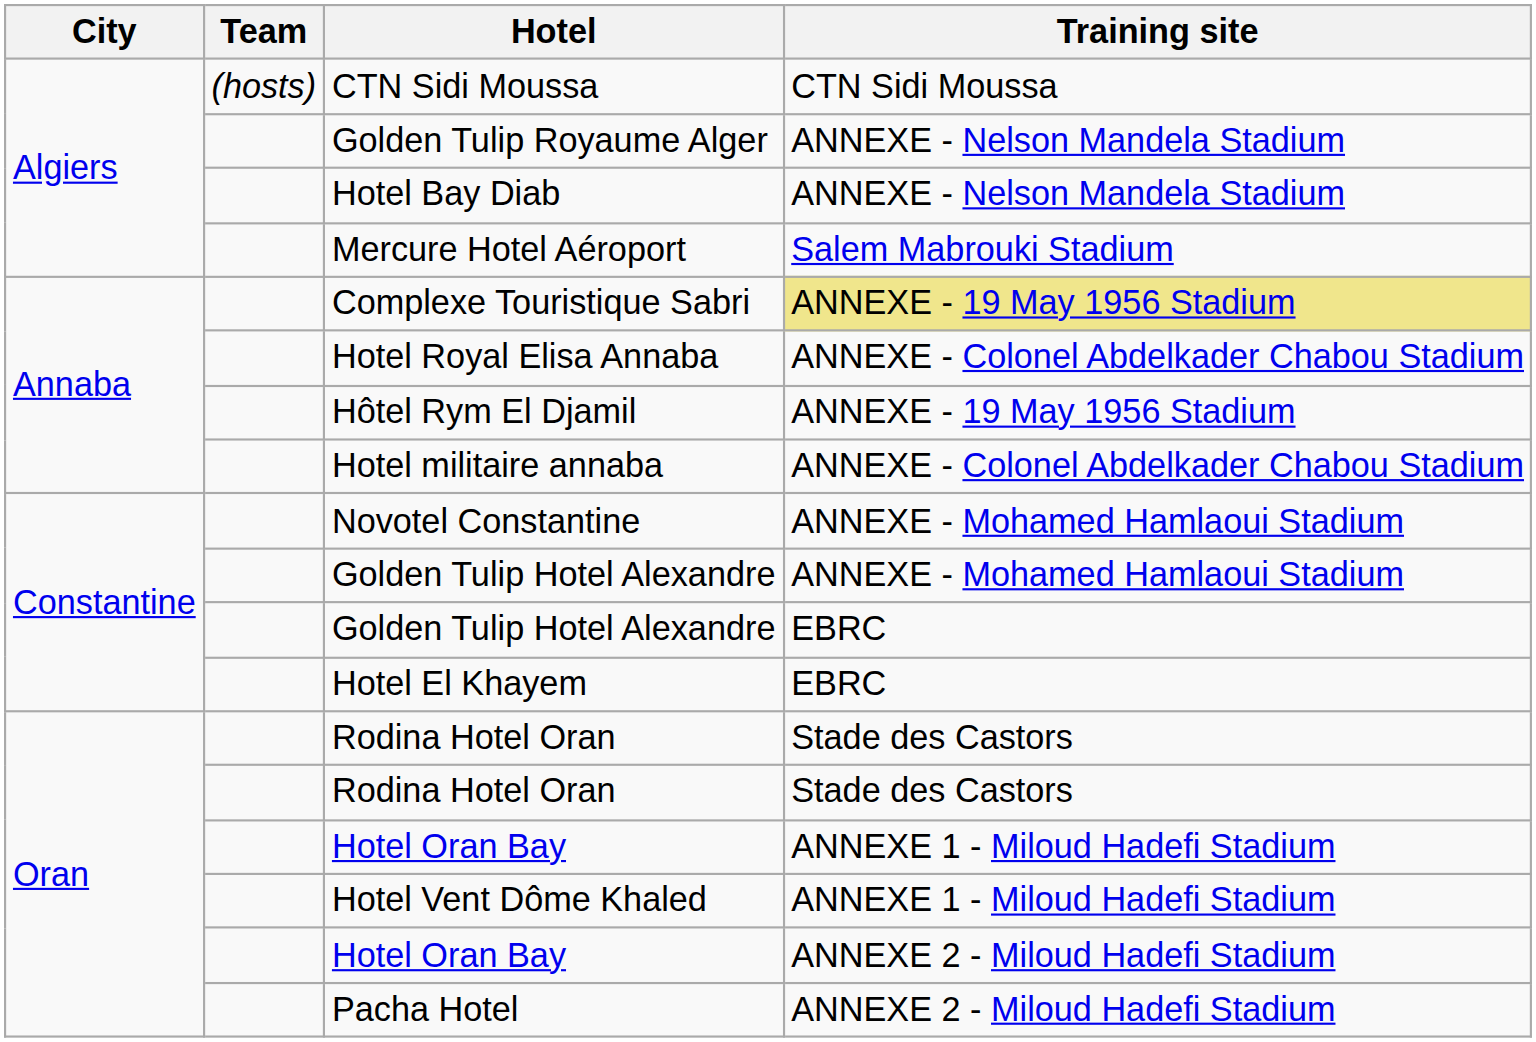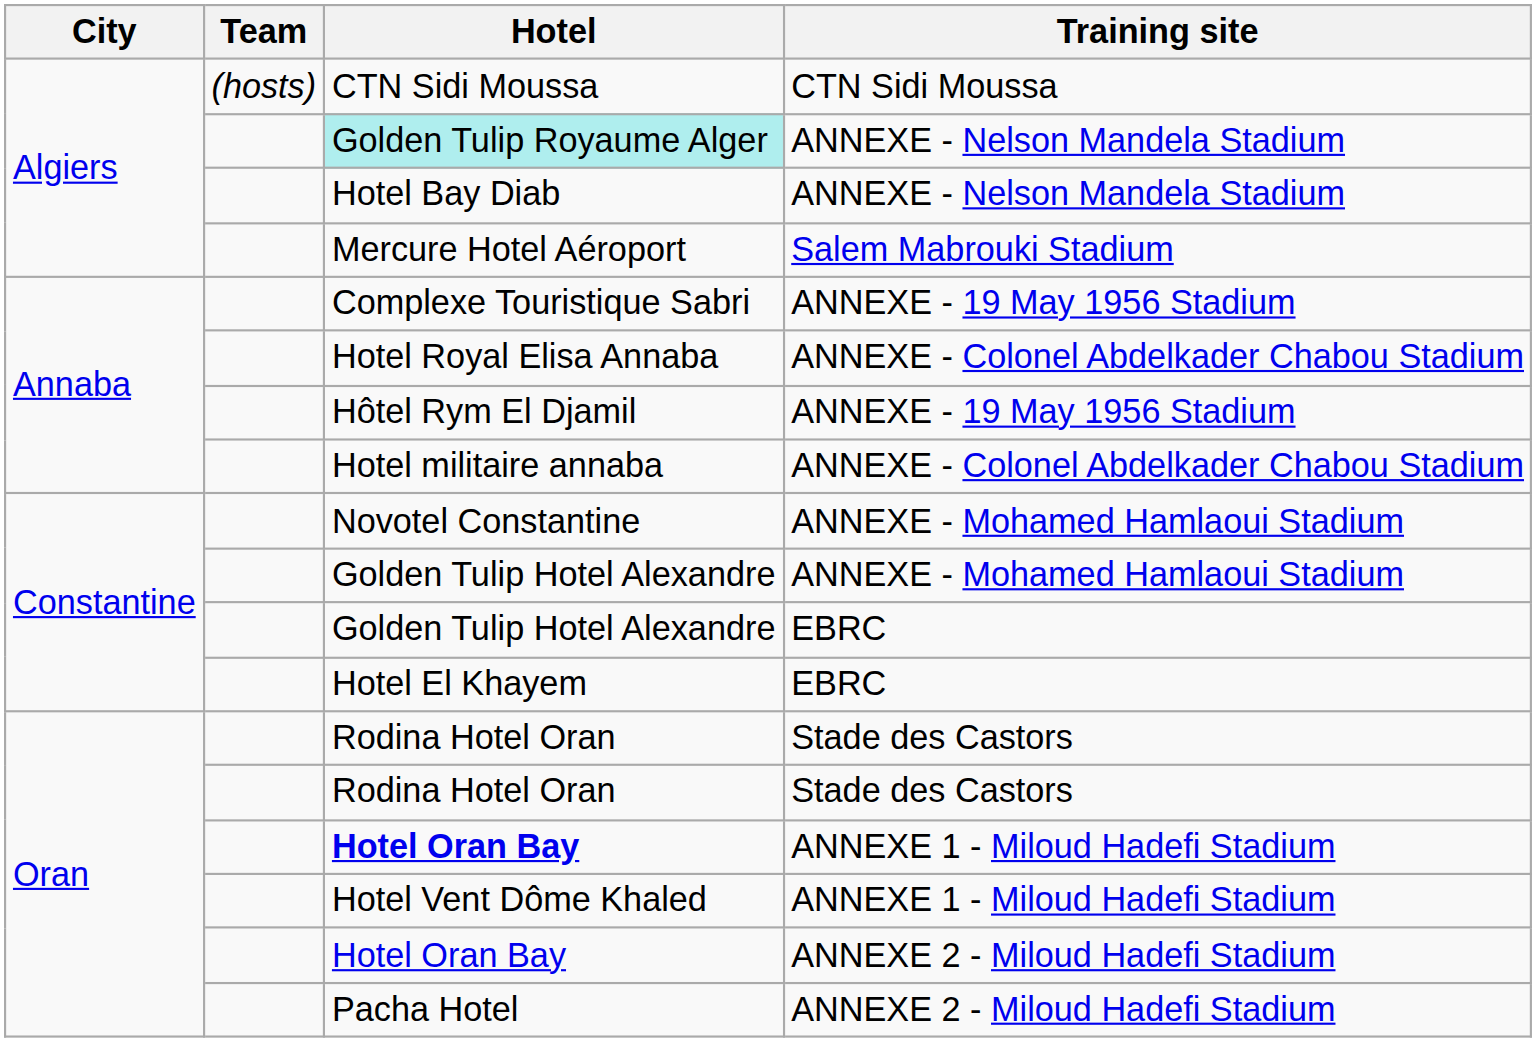(550, 140) no background -> (550, 140) paleturquoise background
(1043, 303) khaki background -> (1043, 303) no background
(449, 846) normal -> (456, 846) bold
